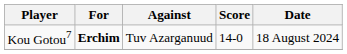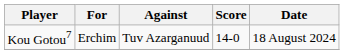(99, 37) bold -> (97, 37) normal
